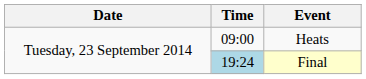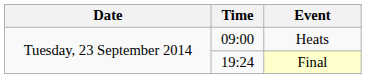(237, 62) lightblue background -> (237, 62) no background
